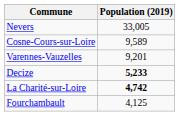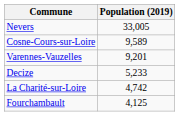(136, 73) bold -> (136, 73) normal
(136, 88) bold -> (136, 88) normal
